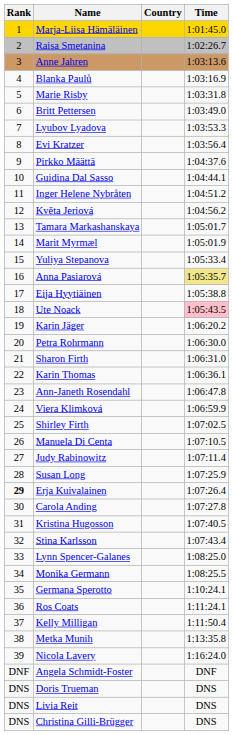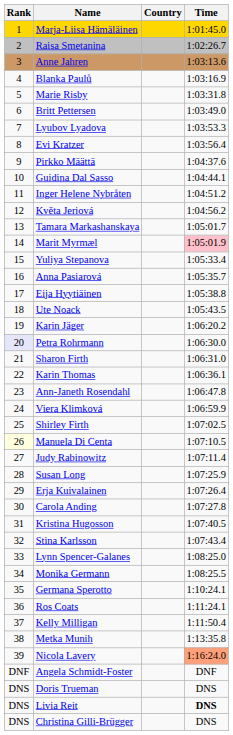(206, 243) no background -> (206, 243) pink background
(206, 276) khaki background -> (206, 276) no background
(206, 309) pink background -> (206, 309) no background
(19, 342) no background -> (19, 342) lavender background
(19, 441) no background -> (19, 441) lightyellow background
(19, 491) bold -> (19, 491) normal
(206, 656) no background -> (206, 656) lightsalmon background
(206, 705) normal -> (206, 705) bold
